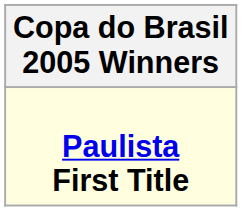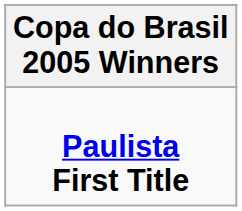(121, 163) lightyellow background -> (121, 163) no background
